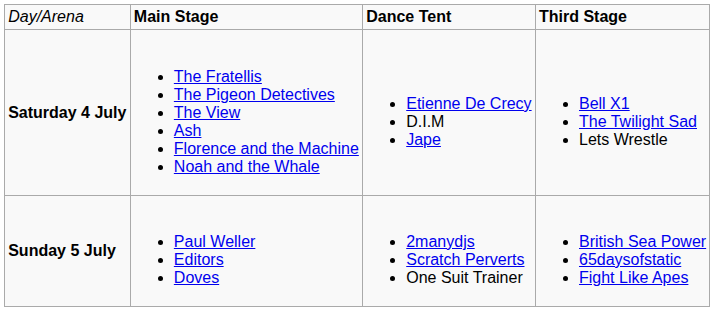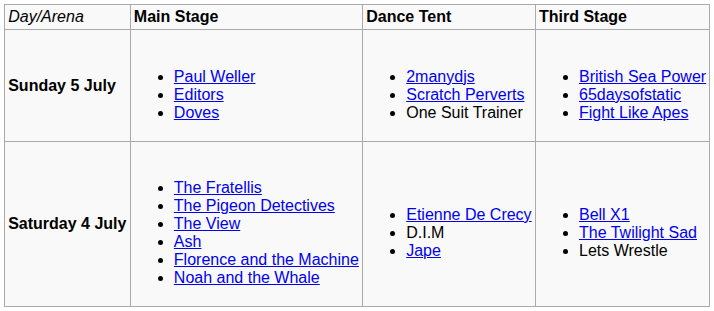rows swapped: (67, 112) <-> (62, 250)
